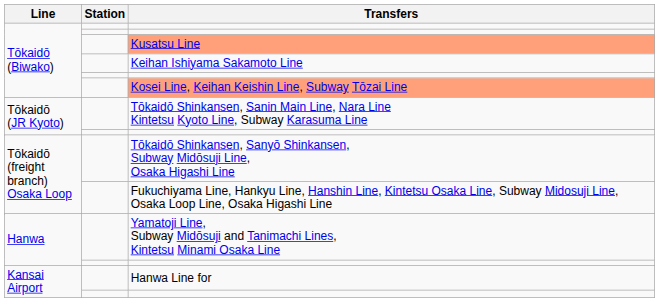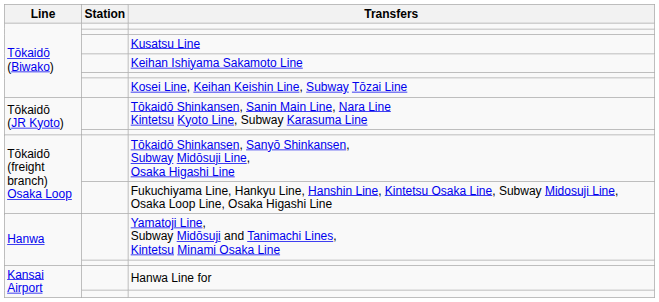(165, 44) lightsalmon background -> (165, 44) no background
(269, 87) lightsalmon background -> (269, 87) no background
